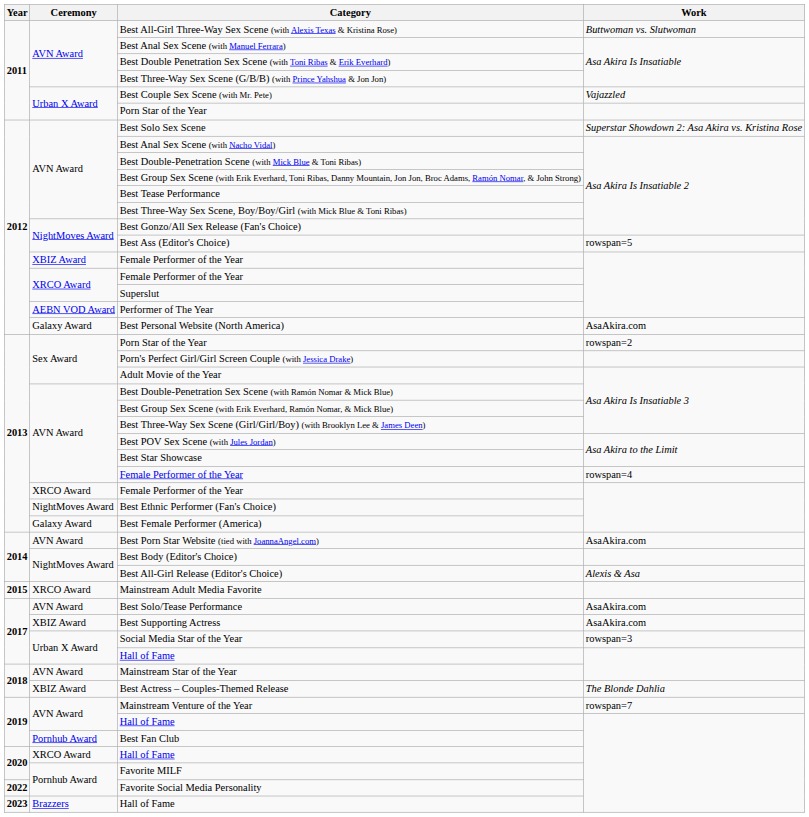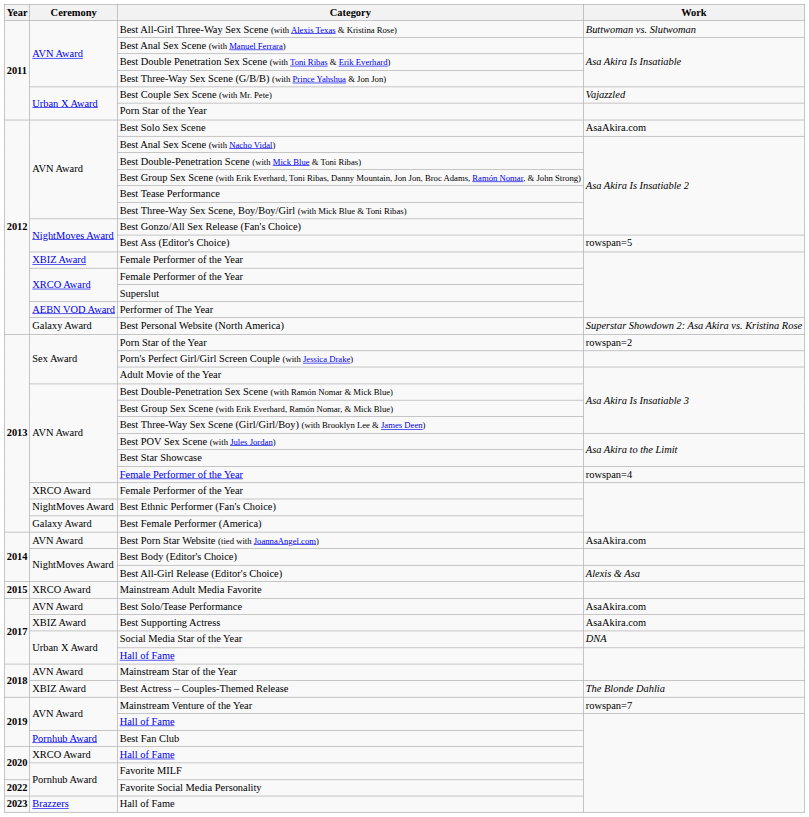(694, 128) Superstar Showdown 2: Asa Akira vs. Kristina Rose -> (616, 128) AsaAkira.com
(616, 326) AsaAkira.com -> (694, 326) Superstar Showdown 2: Asa Akira vs. Kristina Rose
(609, 639) rowspan=3 -> (596, 639) DNA
